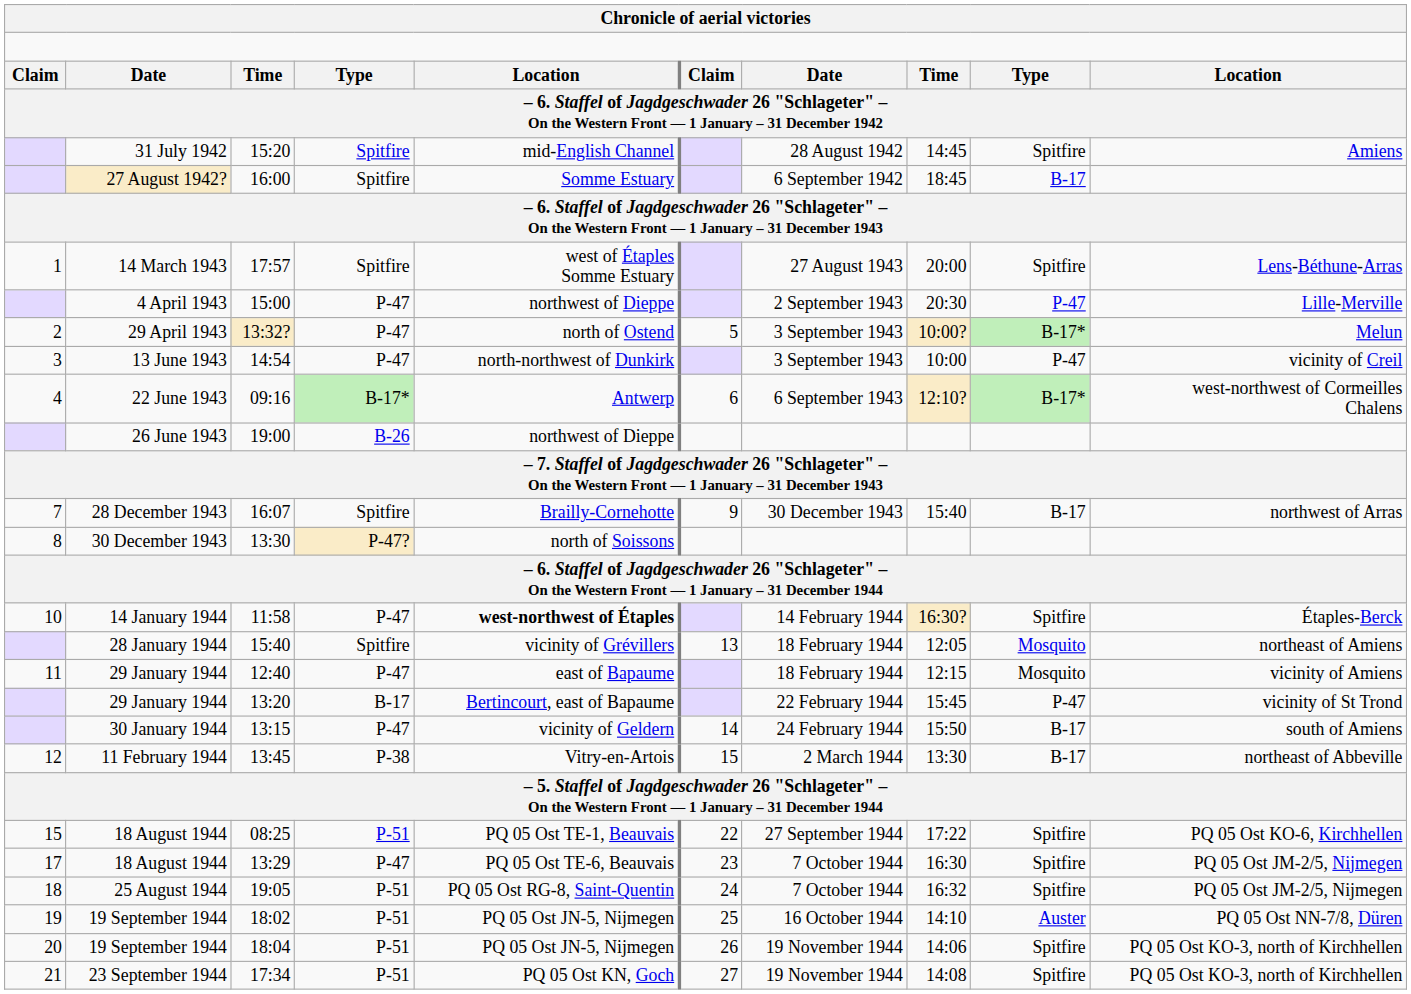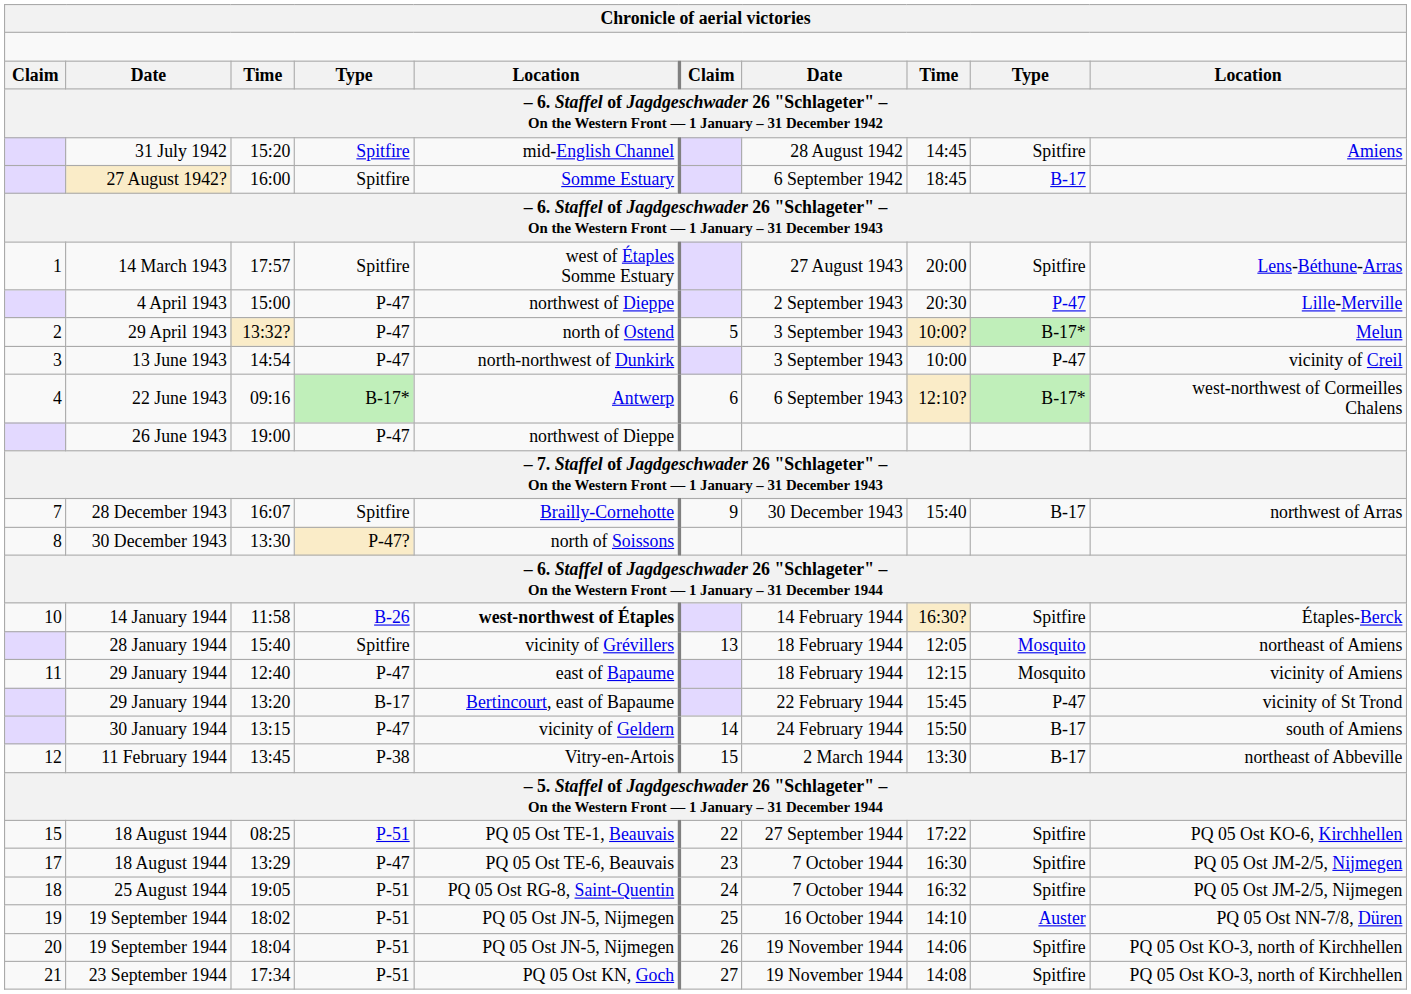(392, 436) B-26 -> (393, 436) P-47
(393, 617) P-47 -> (392, 617) B-26
